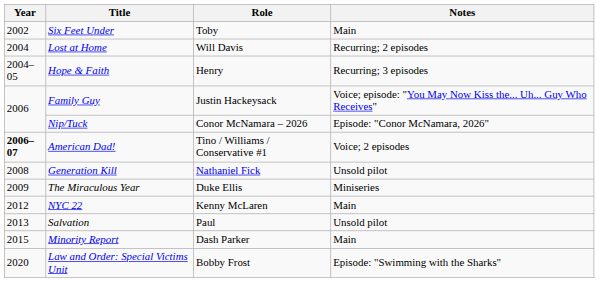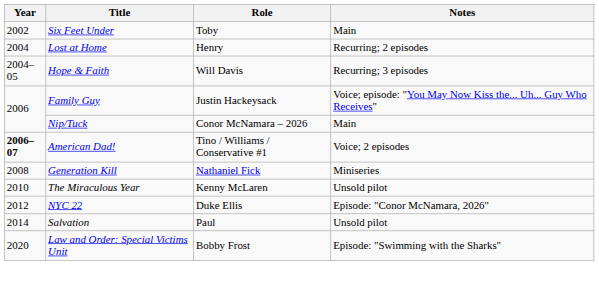(220, 47) Will Davis -> (210, 47) Henry
(210, 71) Henry -> (220, 71) Will Davis
(411, 123) Episode: "Conor McNamara, 2026" -> (345, 123) Main
(360, 170) Unsold pilot -> (356, 170) Miniseries
(18, 187) 2009 -> (18, 187) 2010
(219, 187) Duke Ellis -> (232, 187) Kenny McLaren
(356, 187) Miniseries -> (360, 187) Unsold pilot
(232, 205) Kenny McLaren -> (219, 205) Duke Ellis
(345, 205) Main -> (411, 205) Episode: "Conor McNamara, 2026"
(18, 222) 2013 -> (18, 222) 2014
- row: (83, 239)
